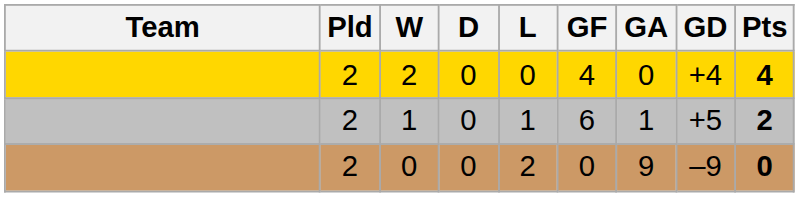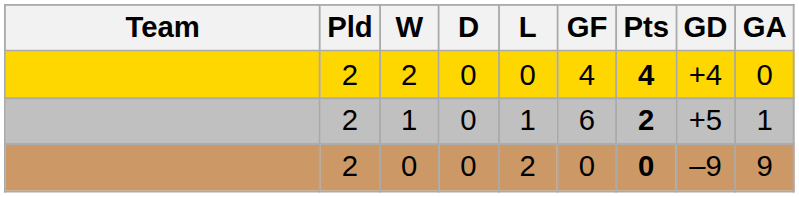columns swapped: (646, 27) <-> (765, 27)
